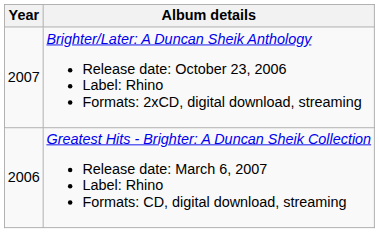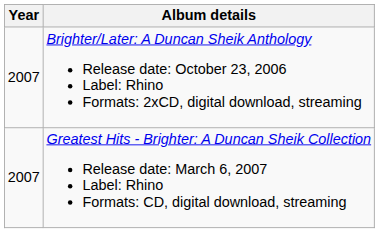(24, 177) 2006 -> (24, 177) 2007
